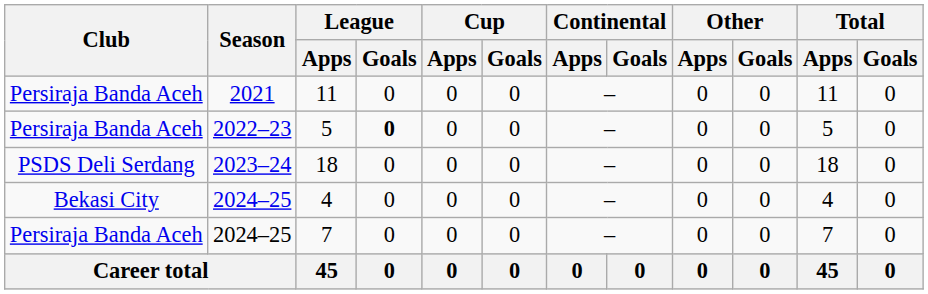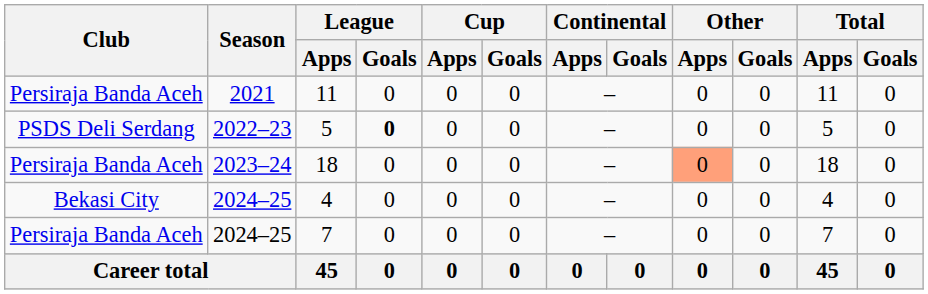(106, 128) Persiraja Banda Aceh -> (106, 128) PSDS Deli Serdang
(106, 164) PSDS Deli Serdang -> (106, 164) Persiraja Banda Aceh
(702, 164) no background -> (702, 164) lightsalmon background
